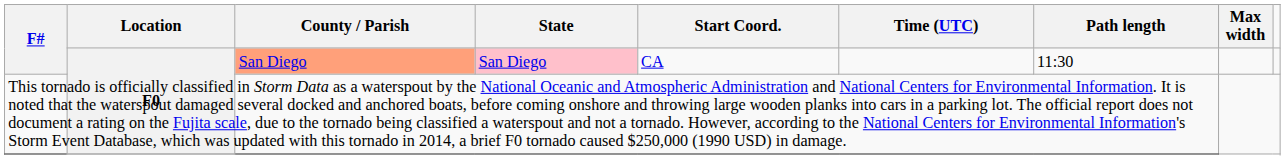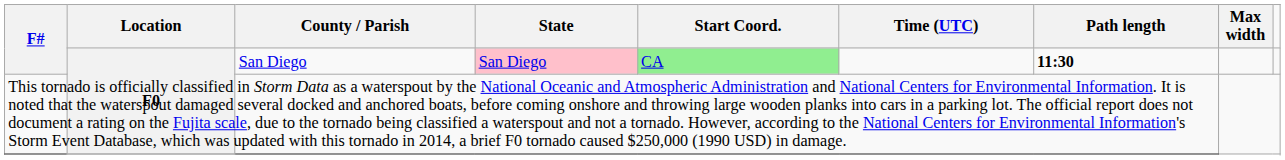(273, 61) lightsalmon background -> (273, 61) no background
(652, 61) no background -> (652, 61) lightgreen background
(1055, 61) normal -> (1056, 61) bold
